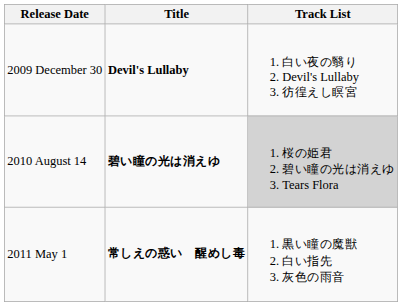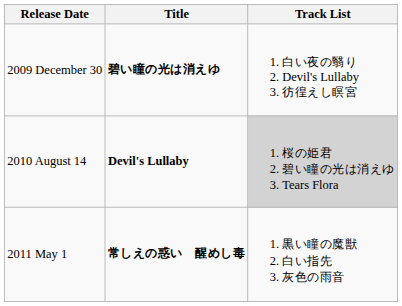(148, 70) Devil's Lullaby -> (164, 69) 碧い瞳の光は消えゆ
(164, 161) 碧い瞳の光は消えゆ -> (148, 161) Devil's Lullaby
